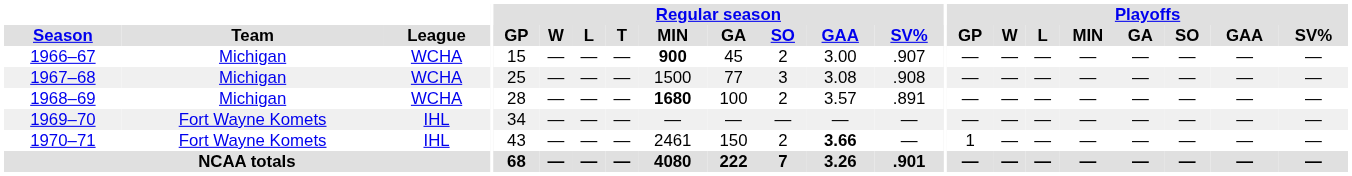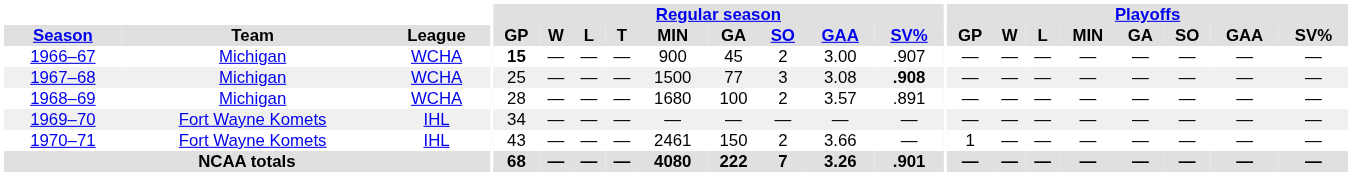(516, 56) normal -> (516, 56) bold
(673, 56) bold -> (673, 56) normal
(909, 77) normal -> (909, 77) bold
(673, 98) bold -> (673, 98) normal
(840, 140) bold -> (840, 140) normal
